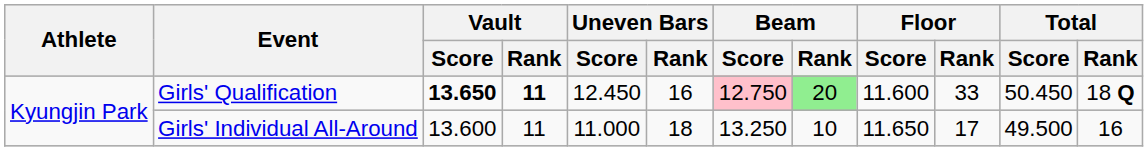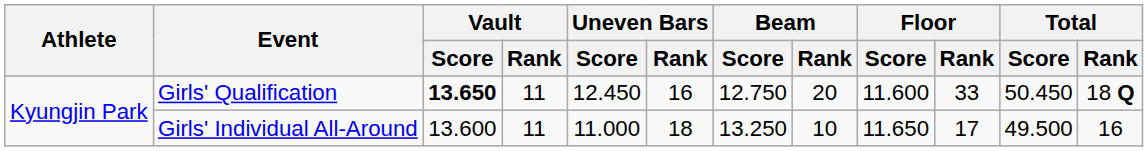(534, 93) bold -> (534, 93) normal
(753, 93) pink background -> (753, 93) no background
(825, 93) lightgreen background -> (825, 93) no background
